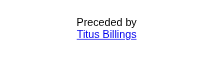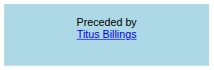(107, 29) no background -> (107, 29) lightblue background
